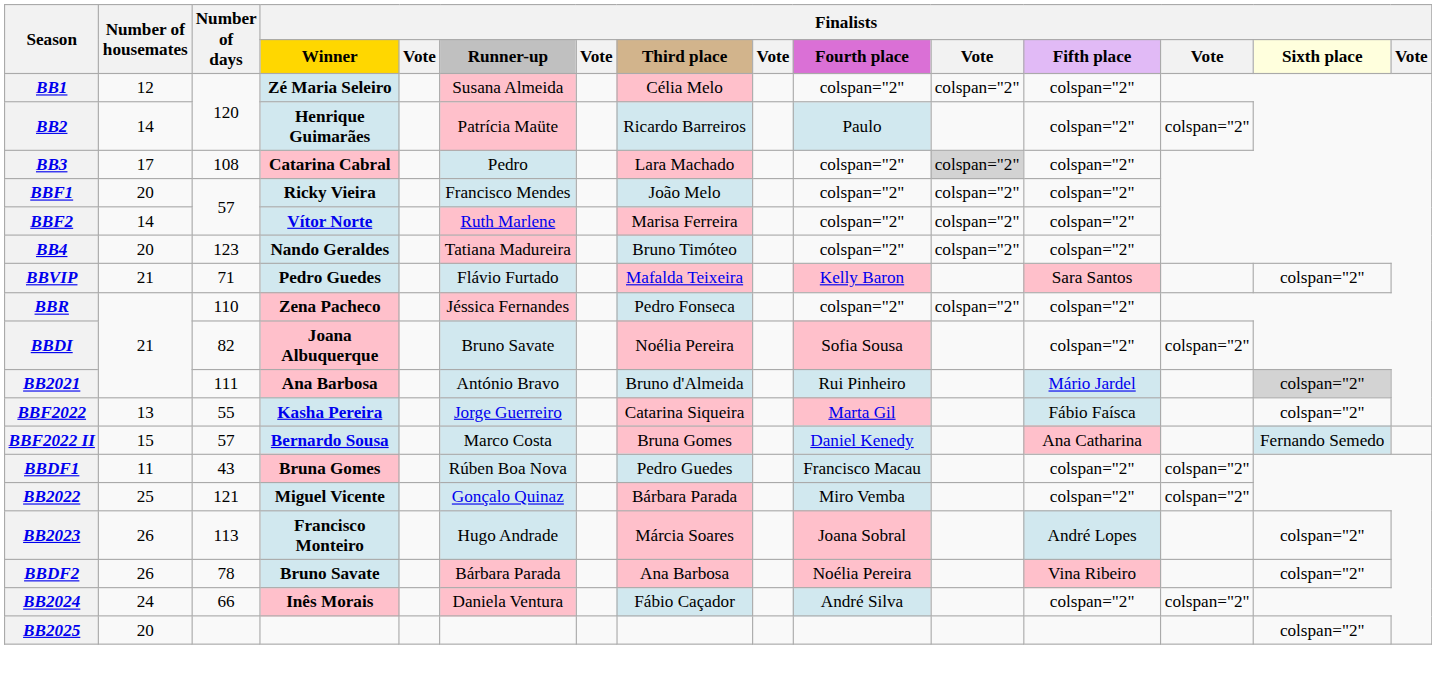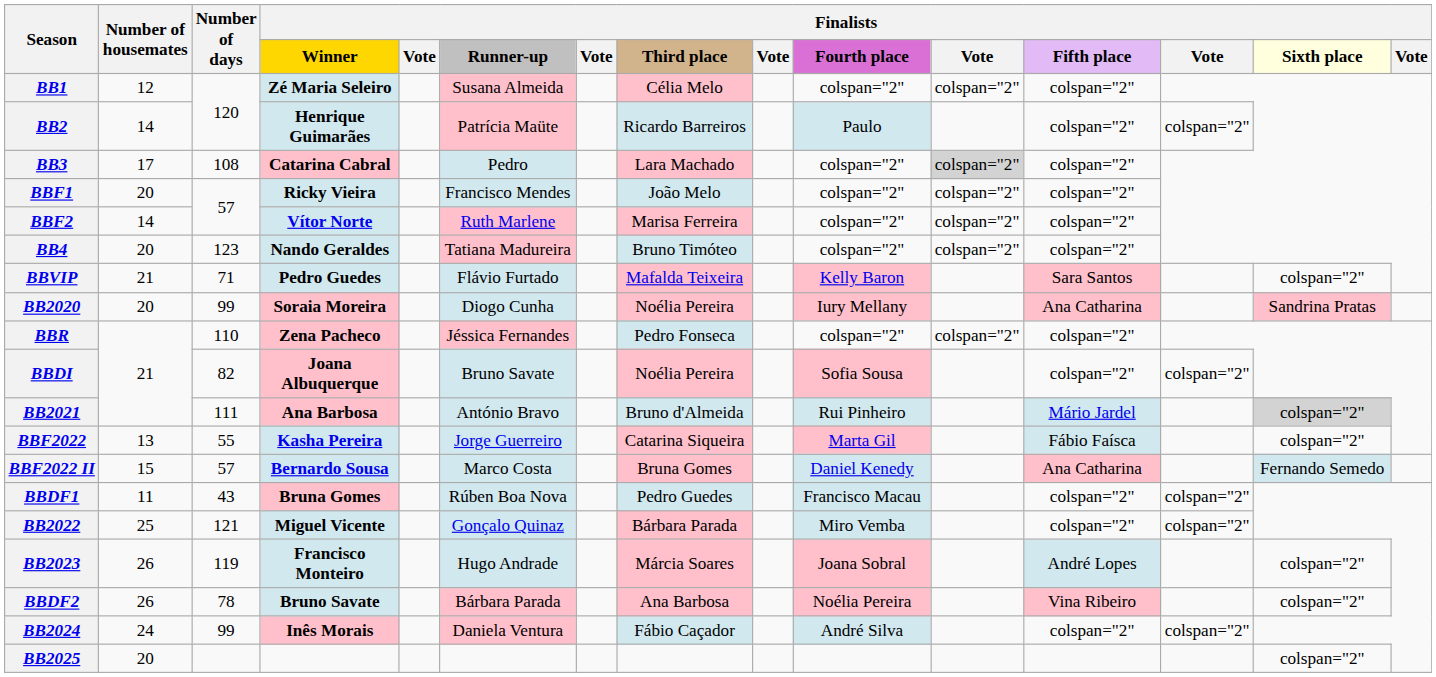+ row: (52, 306)
(226, 535) 113 -> (226, 563) 119
(226, 601) 66 -> (226, 630) 99
